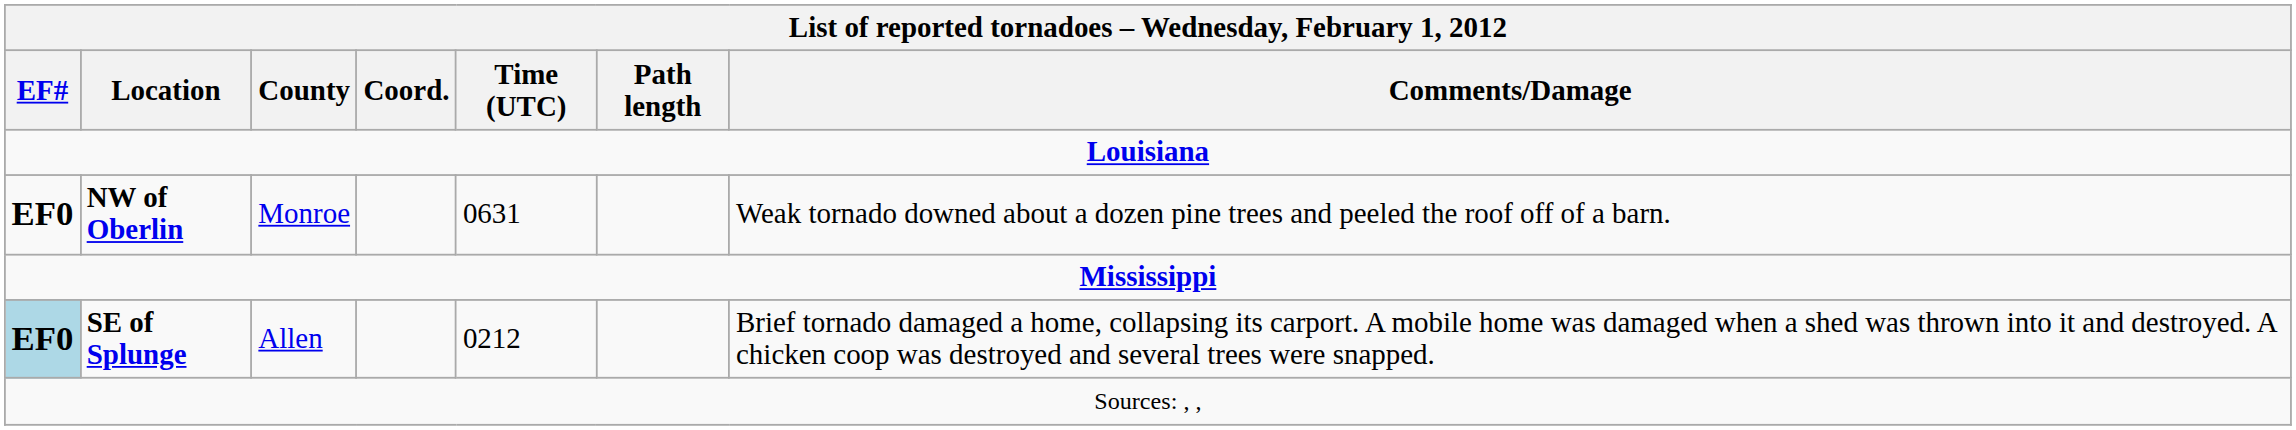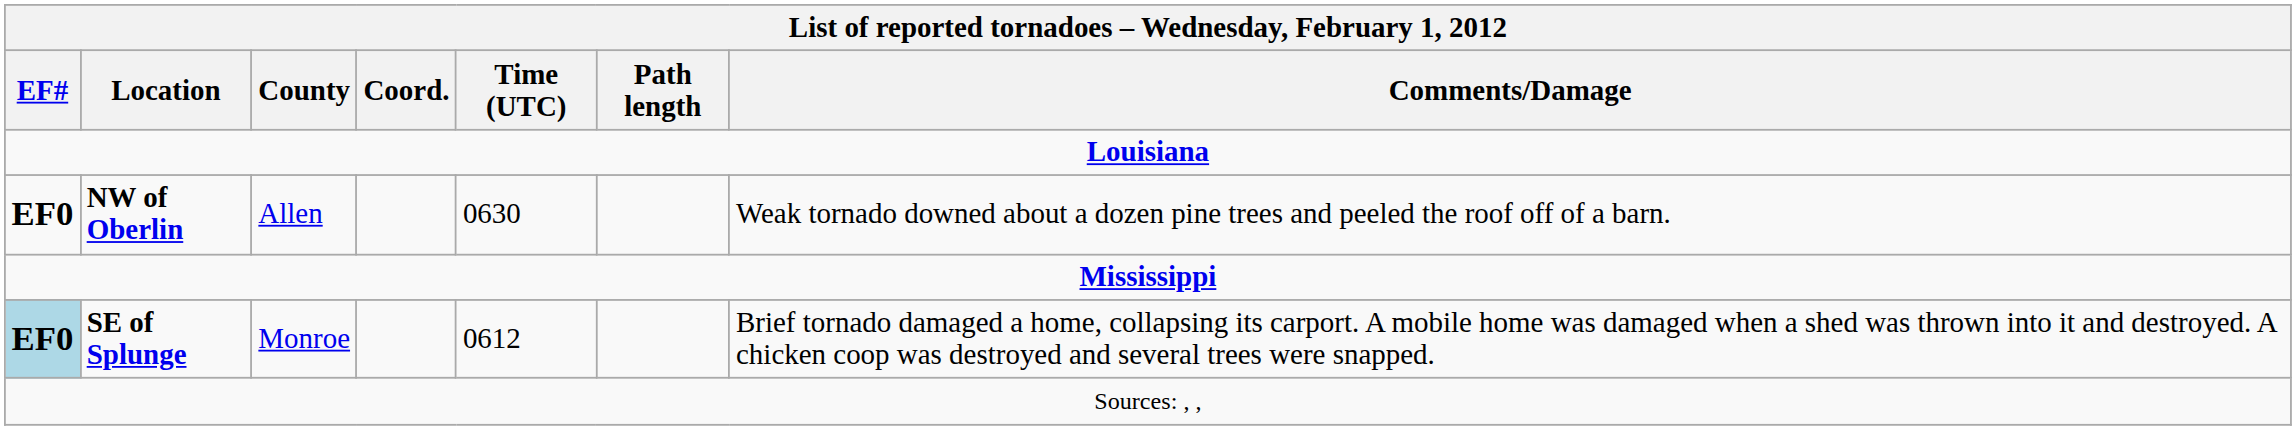(304, 214) Monroe -> (291, 214) Allen
(492, 214) 0631 -> (492, 214) 0630
(291, 338) Allen -> (304, 338) Monroe
(492, 338) 0212 -> (492, 338) 0612
